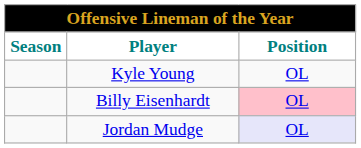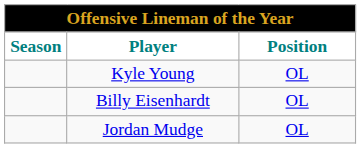(297, 101) pink background -> (297, 101) no background
(297, 128) lavender background -> (297, 128) no background
